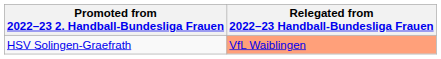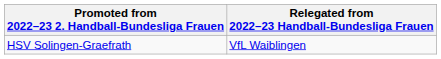(268, 44) lightsalmon background -> (268, 44) no background
